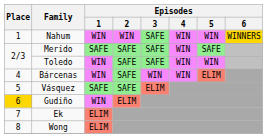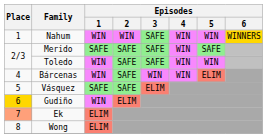(18, 114) no background -> (18, 114) lightsalmon background
